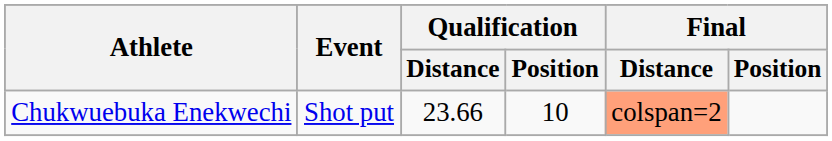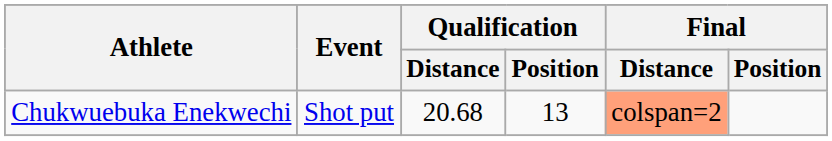(453, 112) 23.66 -> (453, 112) 20.68
(555, 112) 10 -> (555, 112) 13
